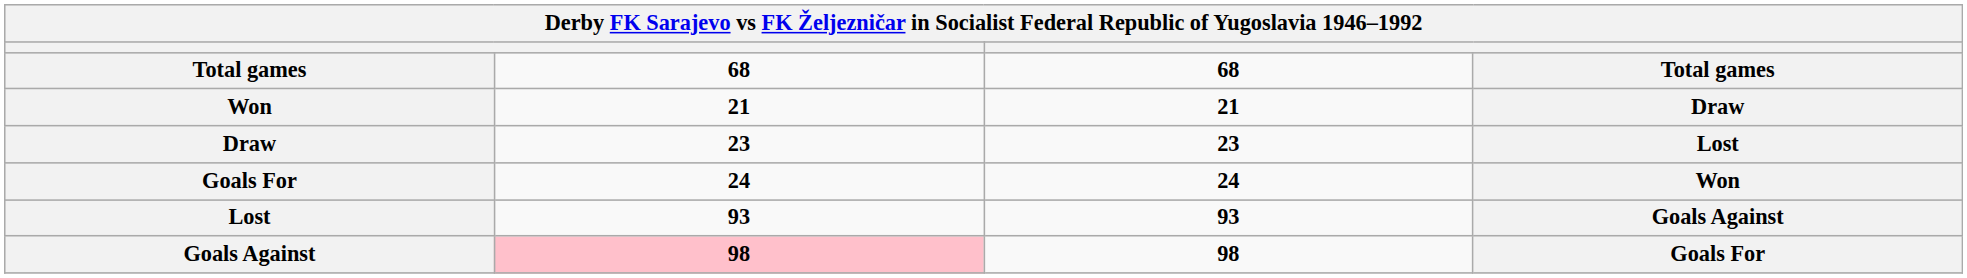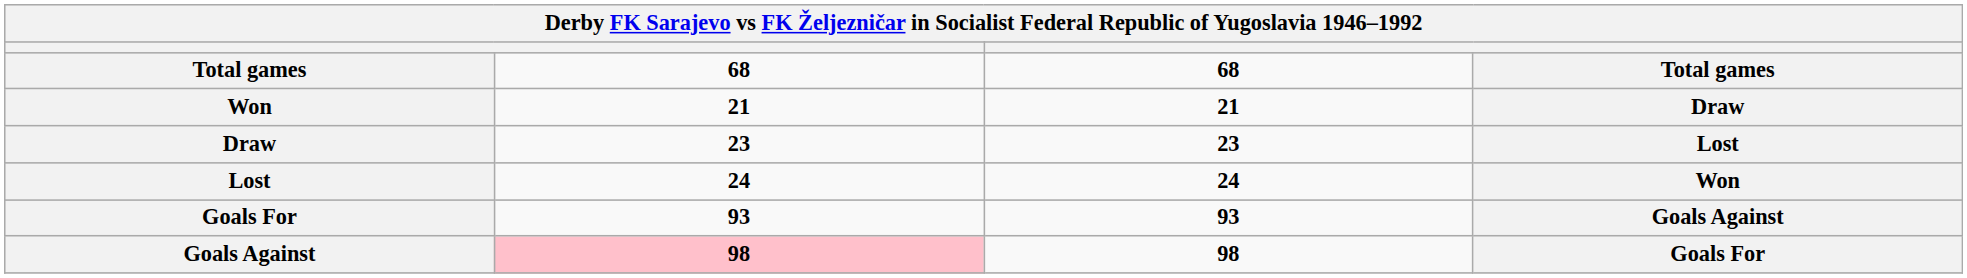(249, 181) Goals For -> (249, 181) Lost
(249, 217) Lost -> (249, 217) Goals For
